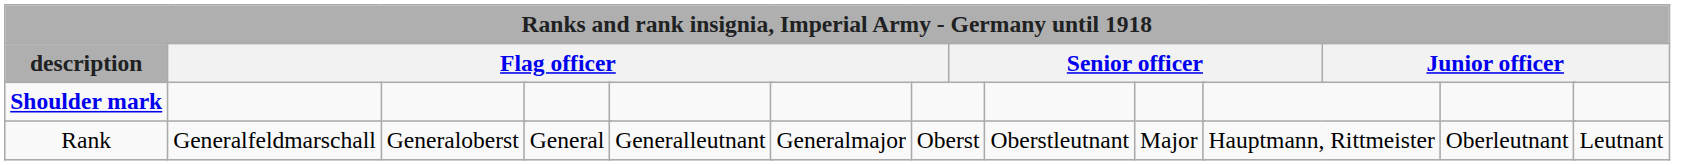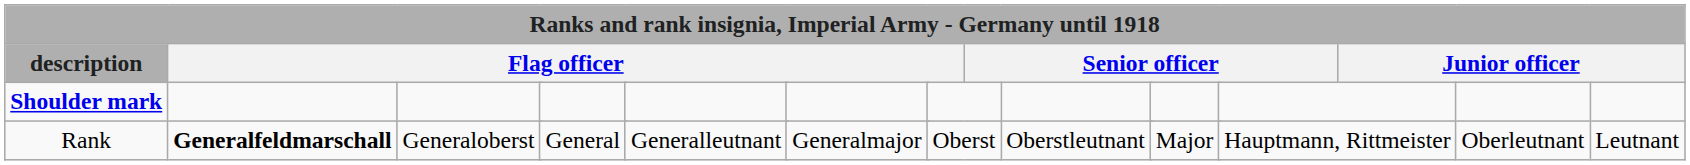(274, 140) normal -> (282, 140) bold
